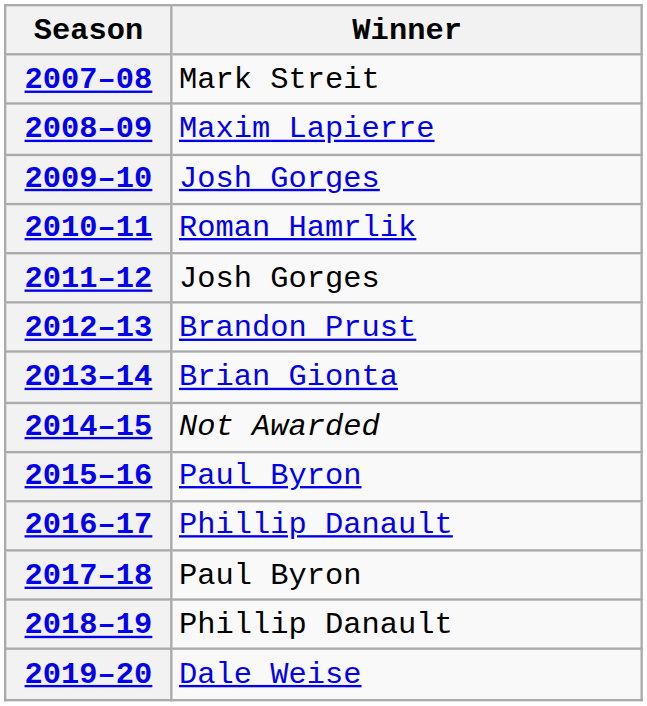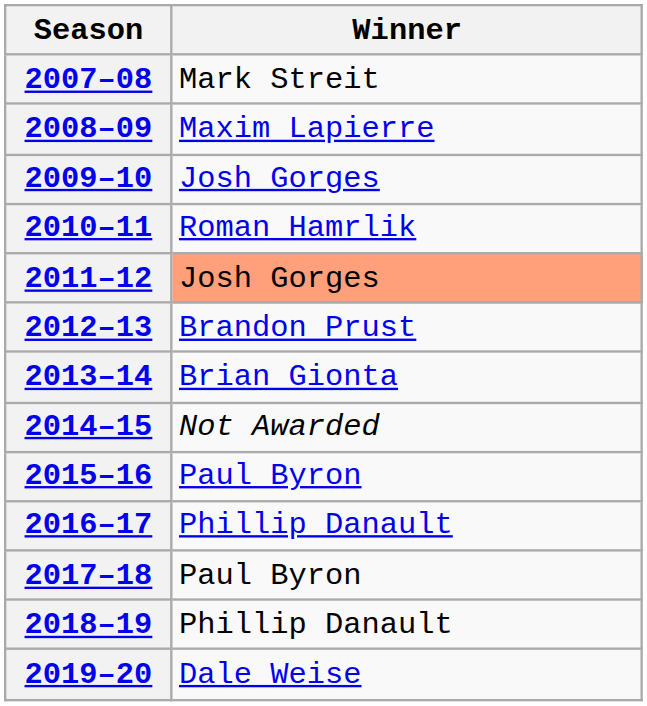(279, 278) no background -> (279, 278) lightsalmon background
